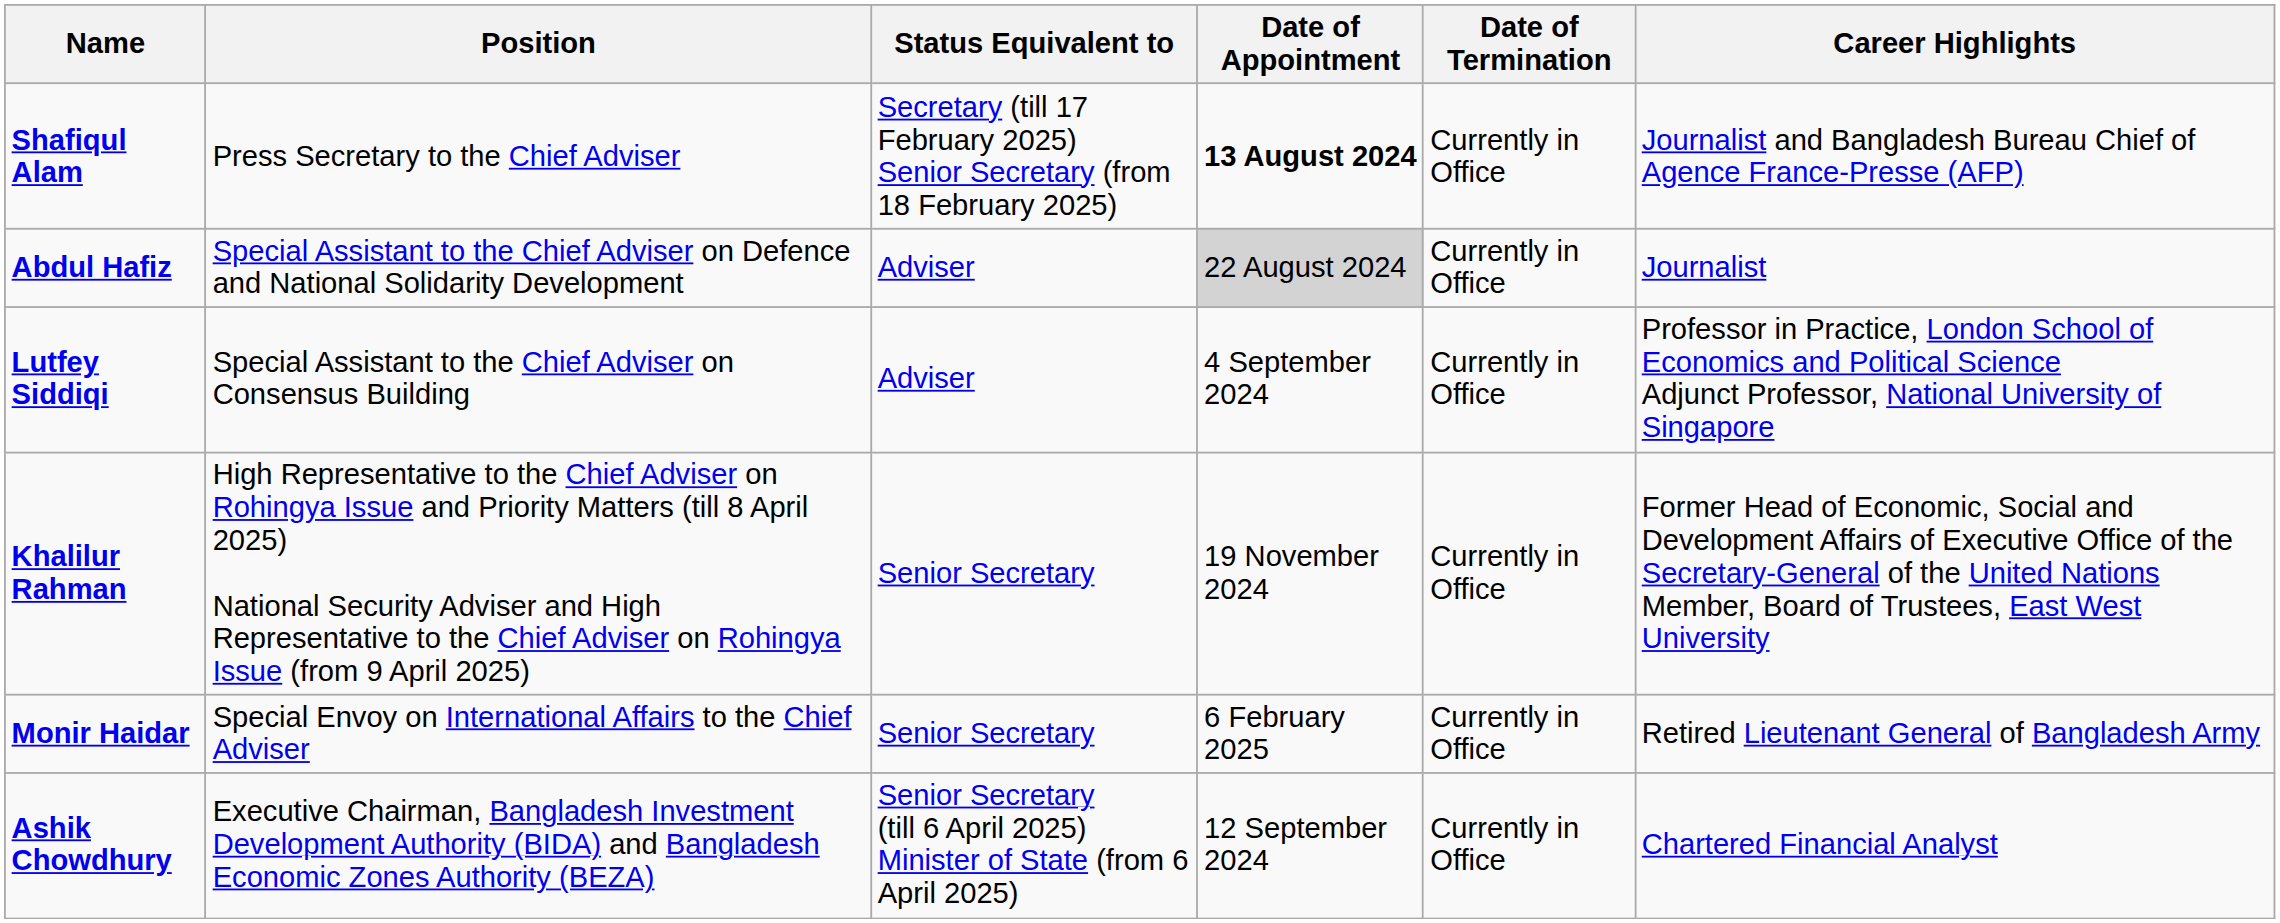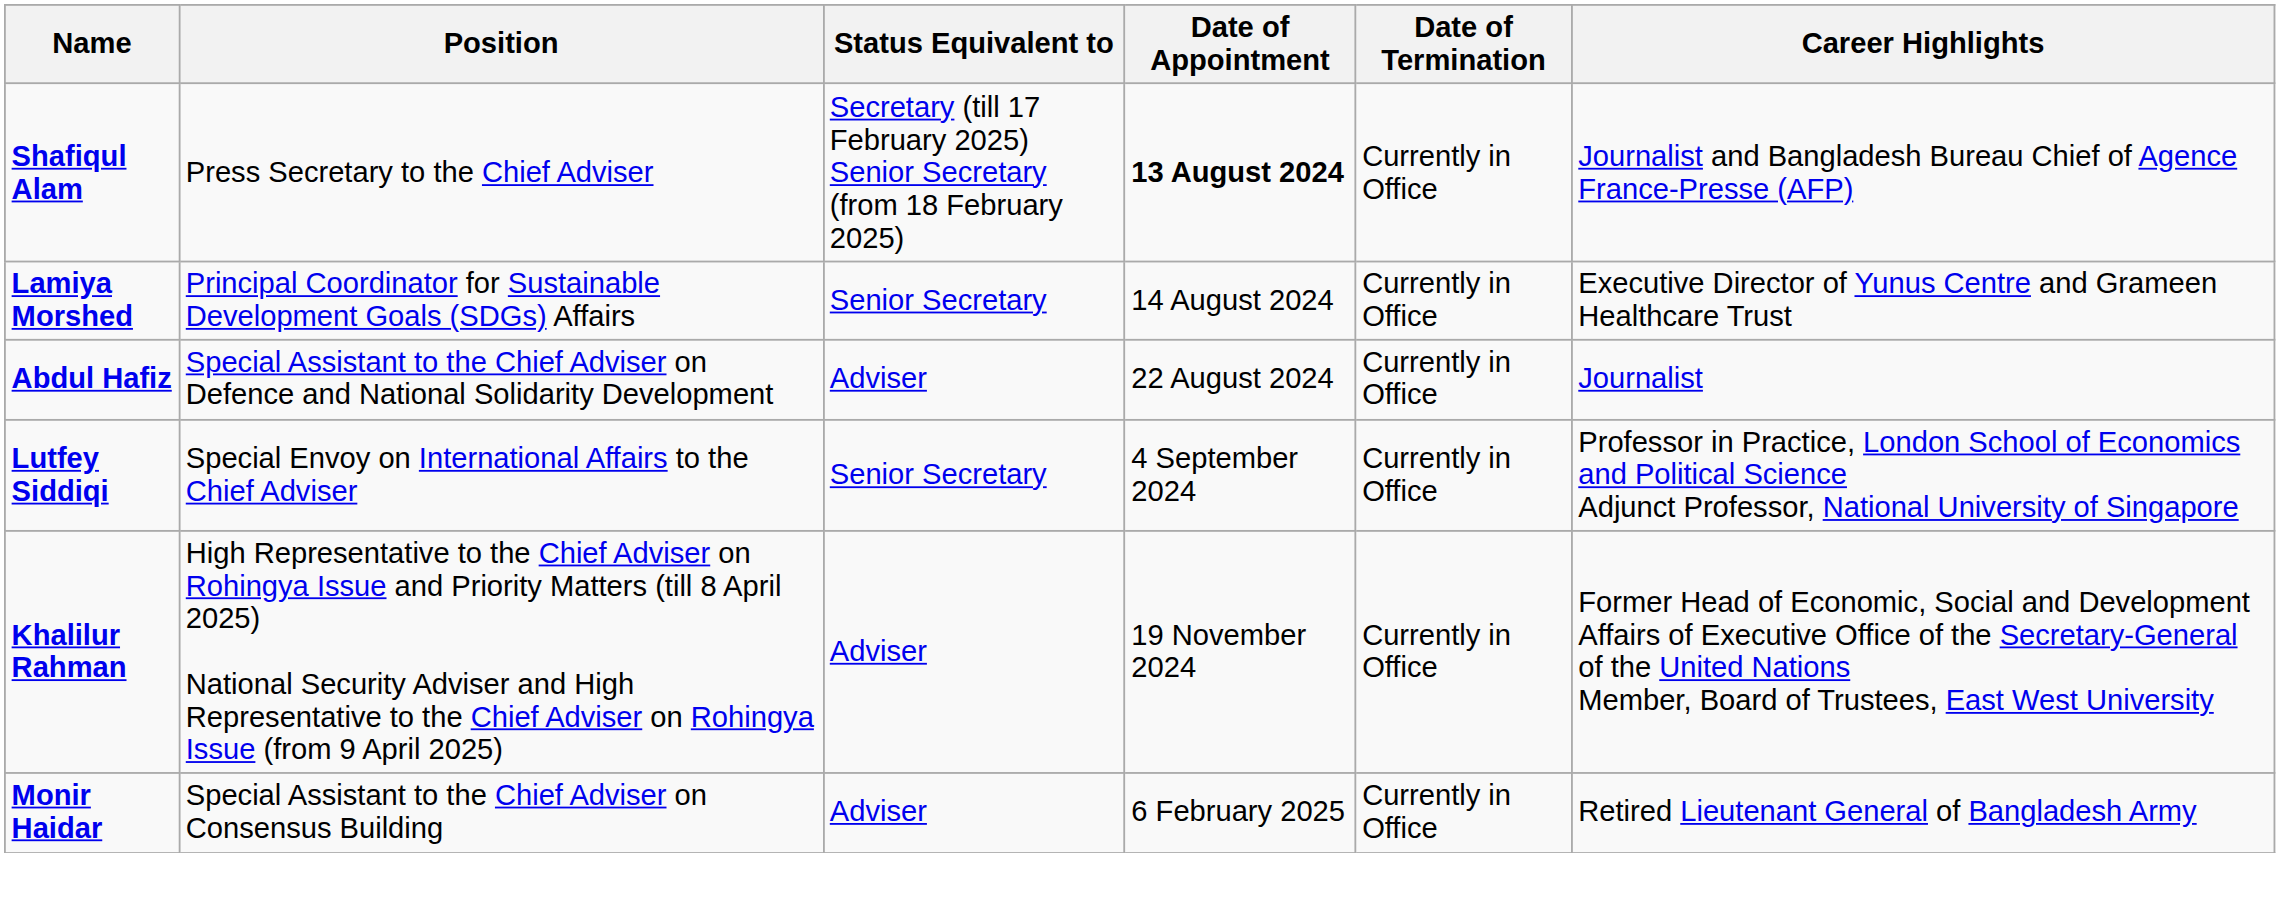+ row: (72, 300)
(1305, 267) lightgrey background -> (1233, 379) no background
(473, 379) Special Assistant to the Chief Adviser on Consensus Building -> (467, 474) Special Envoy on International Affairs to the Chief Adviser
(926, 379) Adviser -> (938, 474) Senior Secretary
(986, 572) Senior Secretary -> (878, 651) Adviser
(532, 733) Special Envoy on International Affairs to the Chief Adviser -> (446, 812) Special Assistant to the Chief Adviser on Consensus Building
(986, 733) Senior Secretary -> (878, 812) Adviser
- row: (92, 845)
